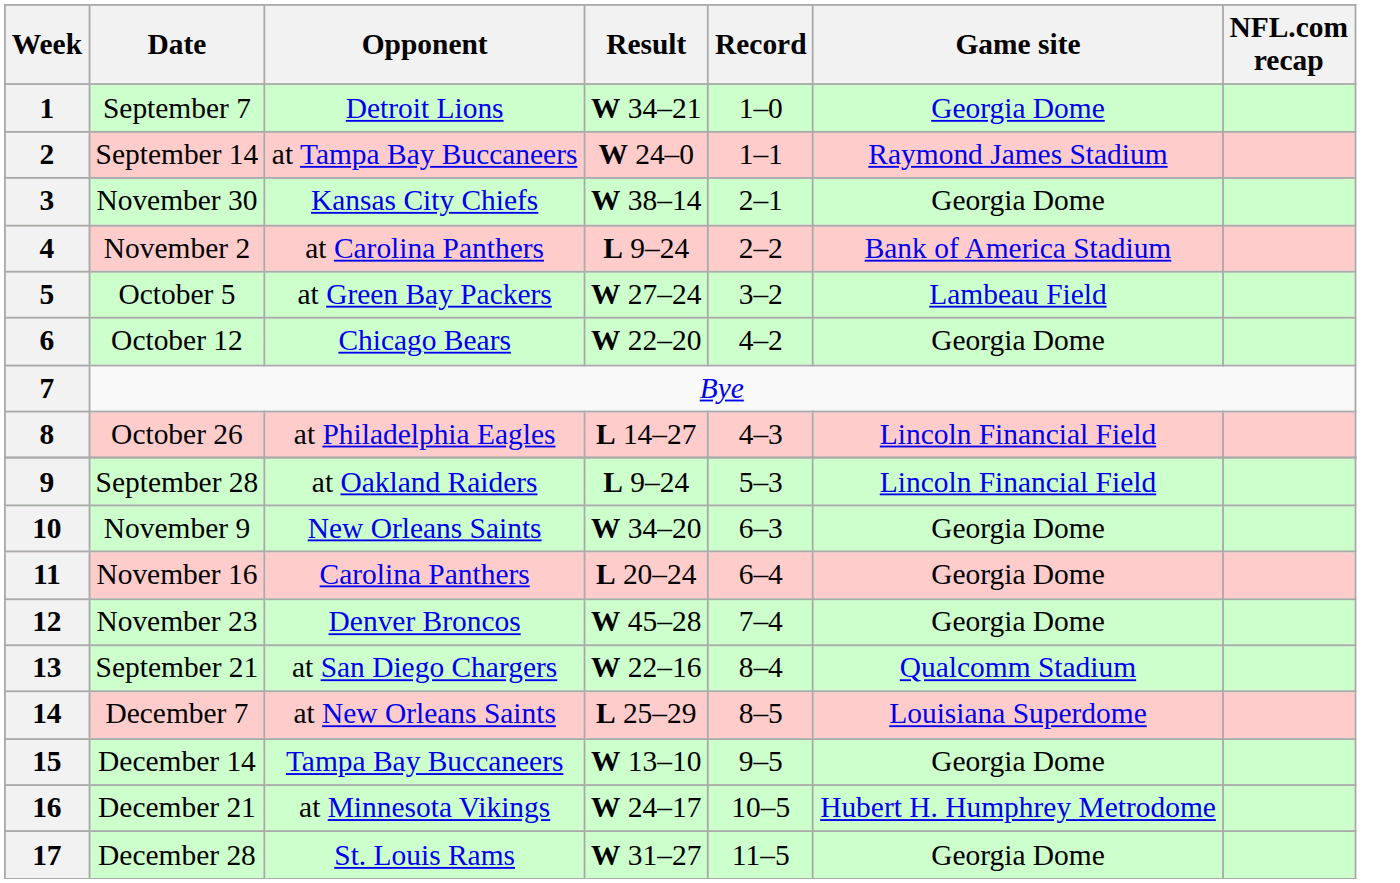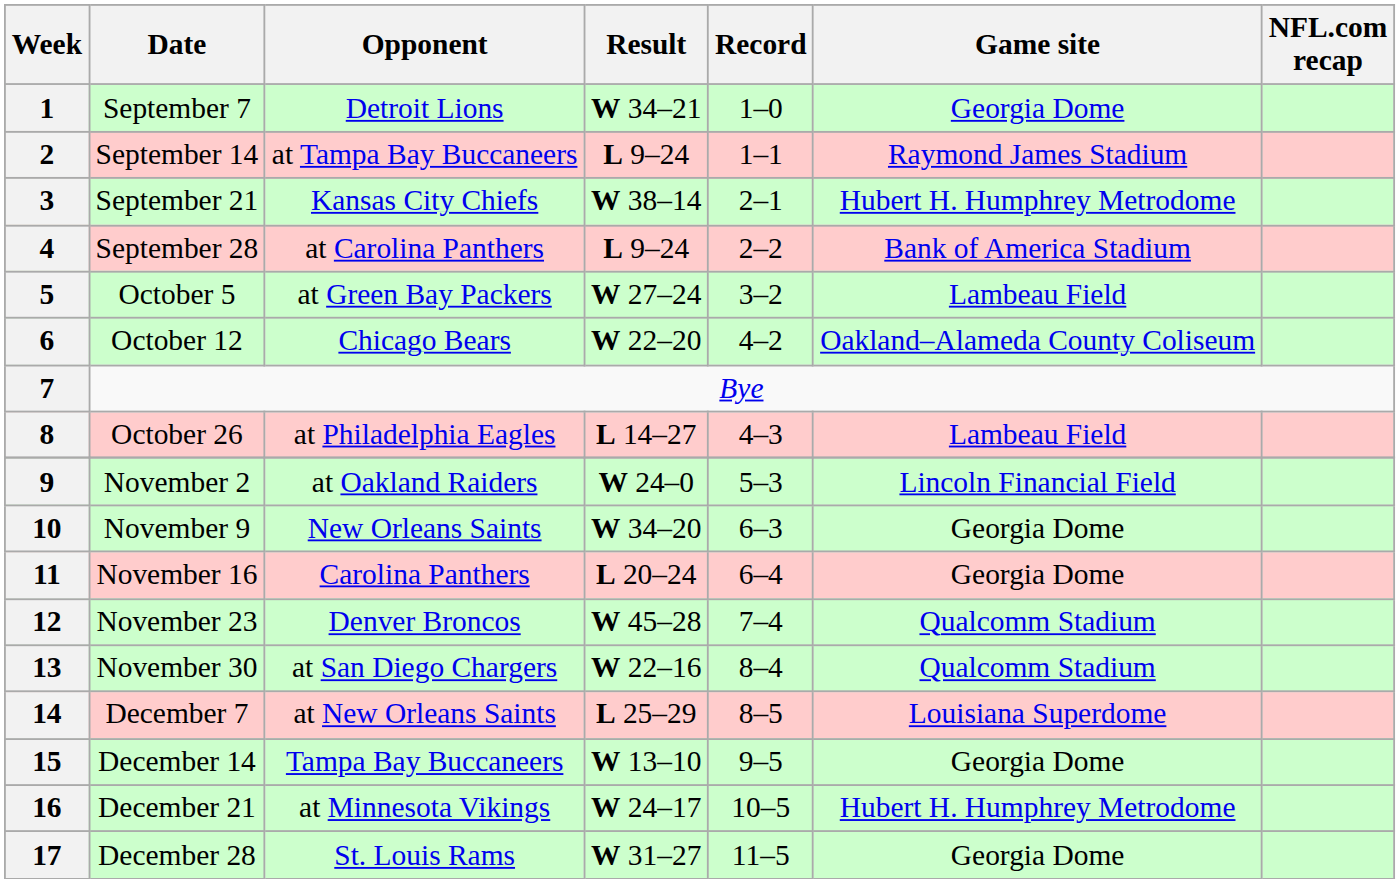(646, 154) W 24–0 -> (646, 154) L 9–24
(177, 201) November 30 -> (177, 201) September 21
(1018, 201) Georgia Dome -> (1038, 201) Hubert H. Humphrey Metrodome
(177, 247) November 2 -> (177, 247) September 28
(1018, 341) Georgia Dome -> (1038, 341) Oakland–Alameda County Coliseum
(1018, 434) Lincoln Financial Field -> (1038, 434) Lambeau Field
(177, 481) September 28 -> (177, 481) November 2
(646, 481) L 9–24 -> (646, 481) W 24–0
(1018, 621) Georgia Dome -> (1038, 621) Qualcomm Stadium
(177, 667) September 21 -> (177, 667) November 30
